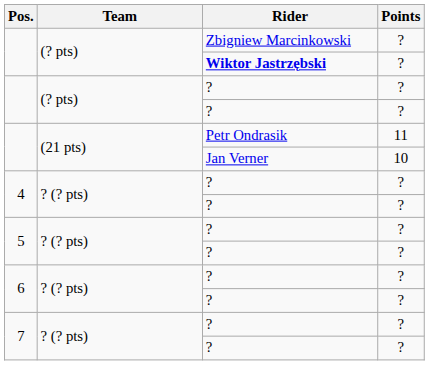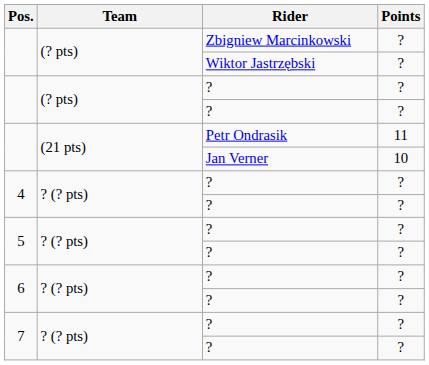(266, 63) bold -> (261, 63) normal
